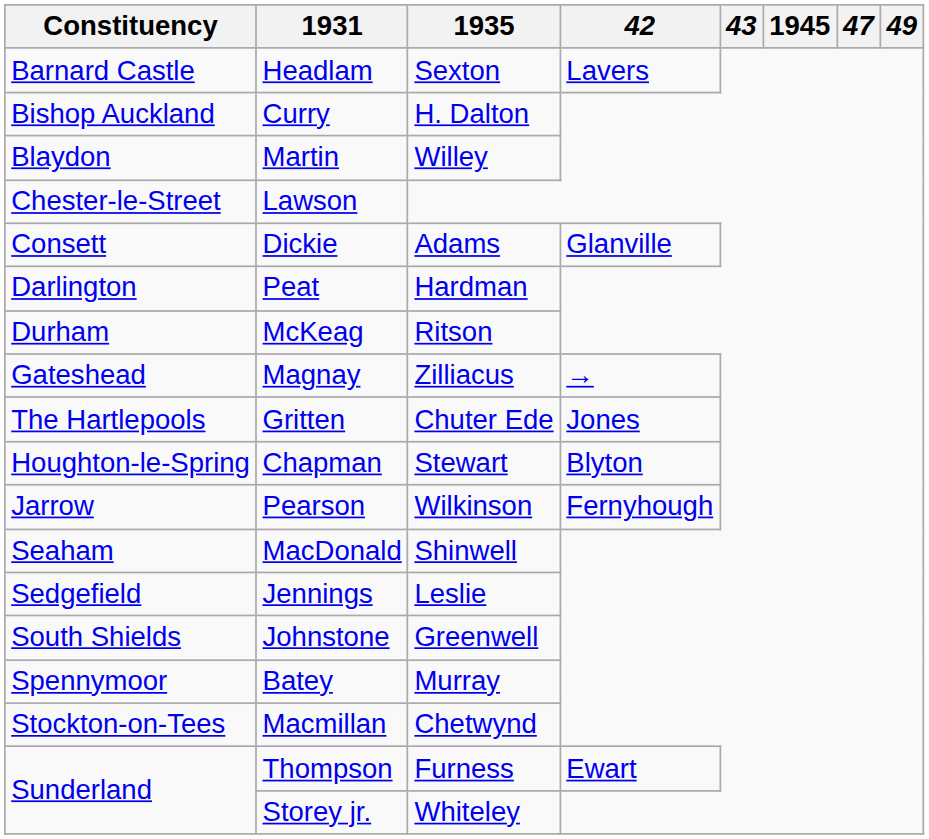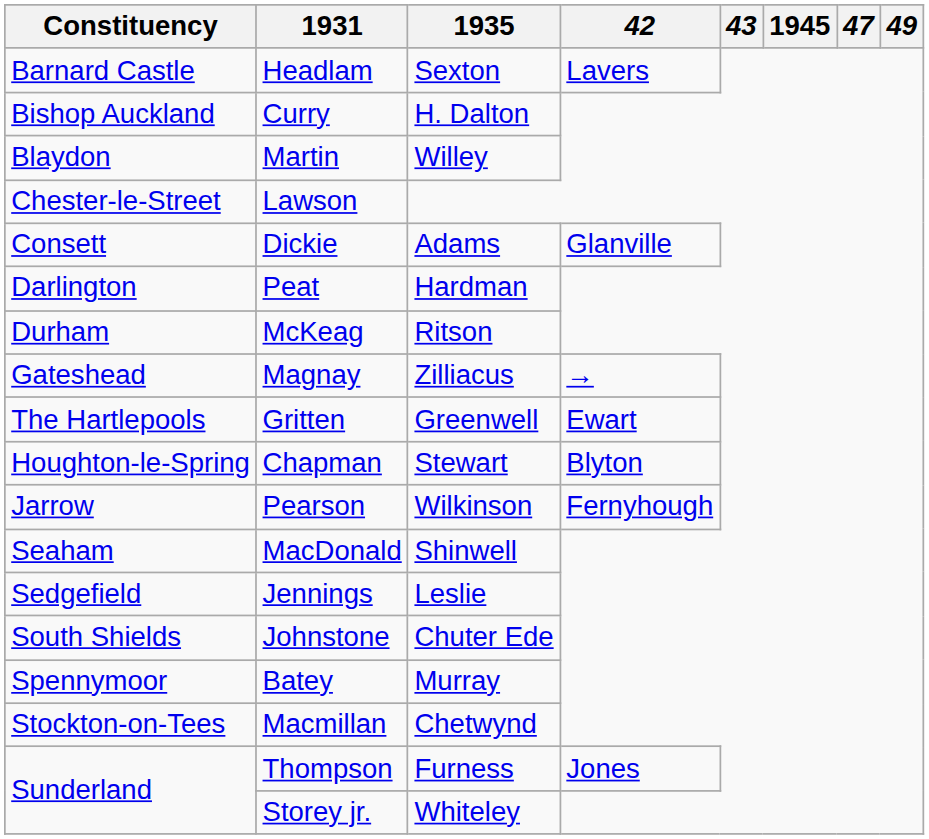(484, 419) Chuter Ede -> (476, 419) Greenwell
(603, 419) Jones -> (602, 419) Ewart
(476, 637) Greenwell -> (484, 637) Chuter Ede
(602, 768) Ewart -> (603, 768) Jones
